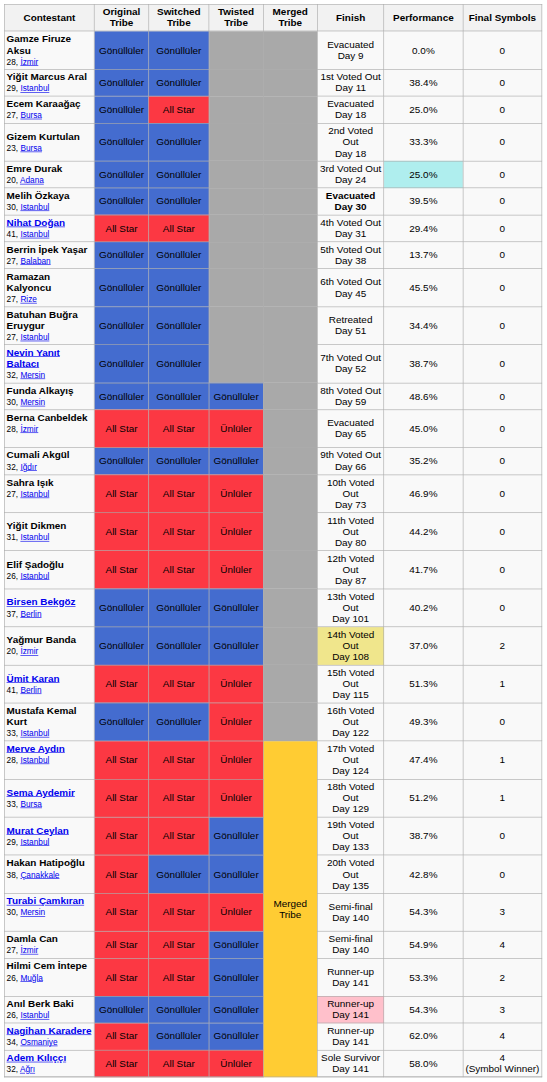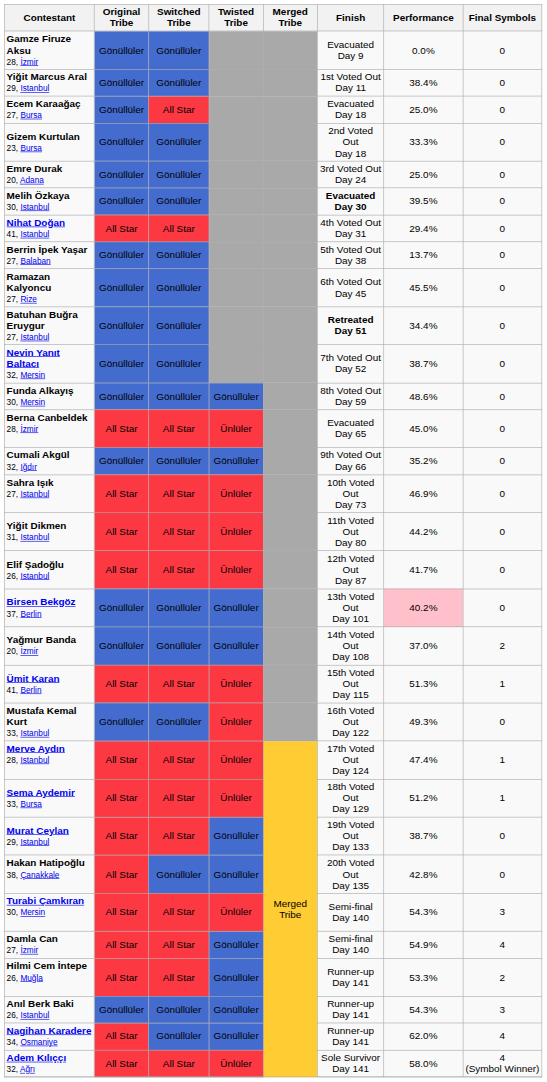(423, 174) paleturquoise background -> (423, 174) no background
(351, 325) normal -> (351, 325) bold
(423, 608) no background -> (423, 608) pink background
(351, 646) khaki background -> (351, 646) no background
(351, 1009) pink background -> (351, 1009) no background
